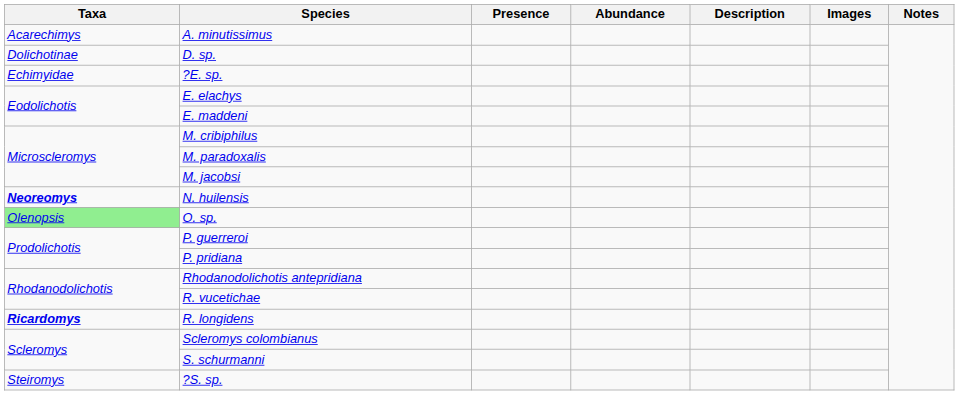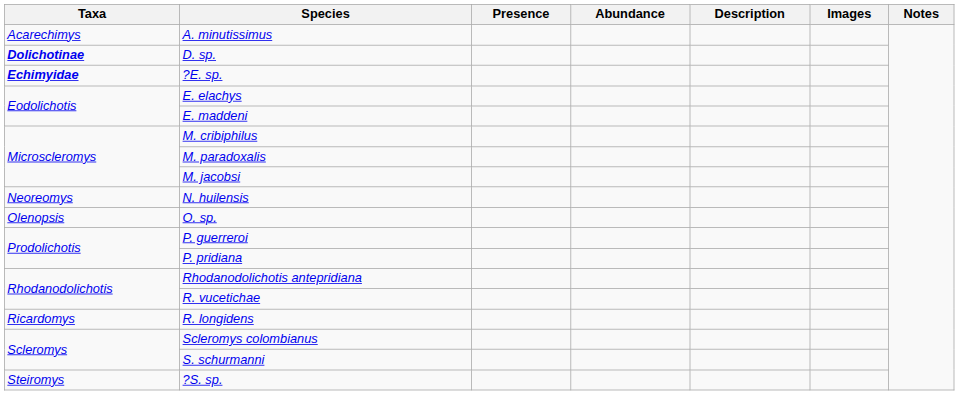(43, 55) normal -> (46, 55) bold
(40, 75) normal -> (43, 75) bold
(42, 197) bold -> (40, 197) normal
(36, 217) lightgreen background -> (36, 217) no background
(44, 319) bold -> (41, 319) normal
